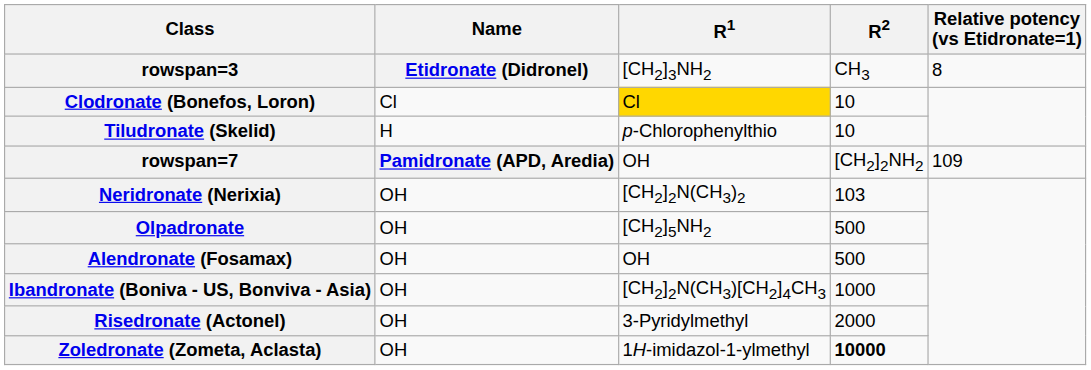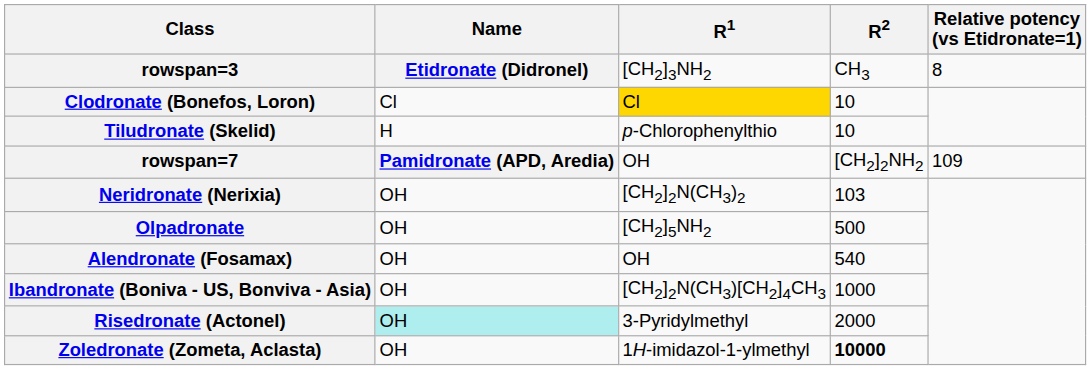(850, 258) 500 -> (850, 258) 540
(393, 320) no background -> (393, 320) paleturquoise background
